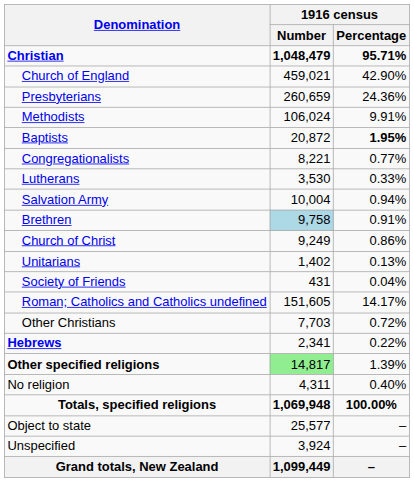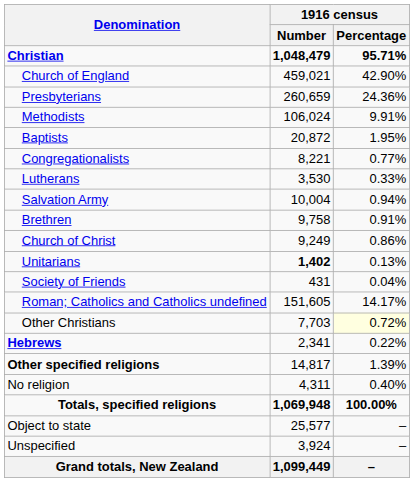(388, 138) bold -> (388, 138) normal
(314, 220) lightblue background -> (314, 220) no background
(314, 261) normal -> (314, 261) bold
(388, 323) no background -> (388, 323) lightyellow background
(311, 364) lightgreen background -> (311, 364) no background
